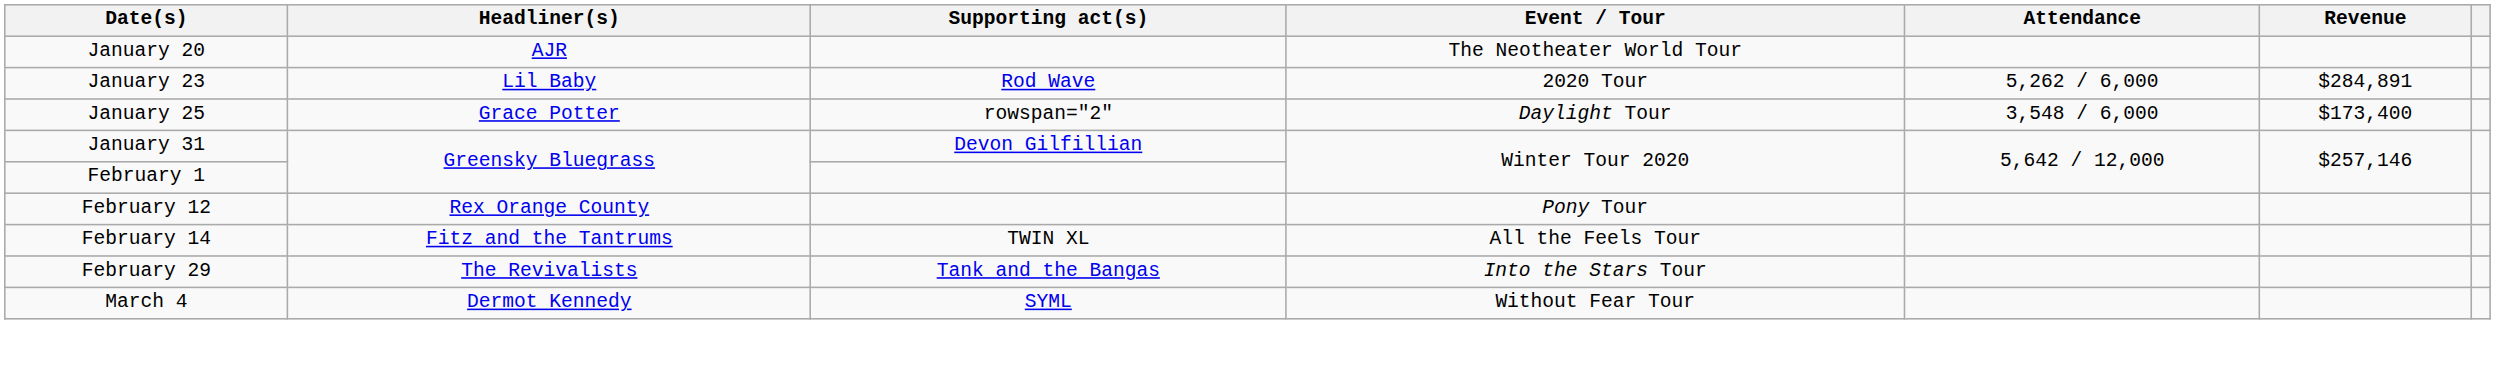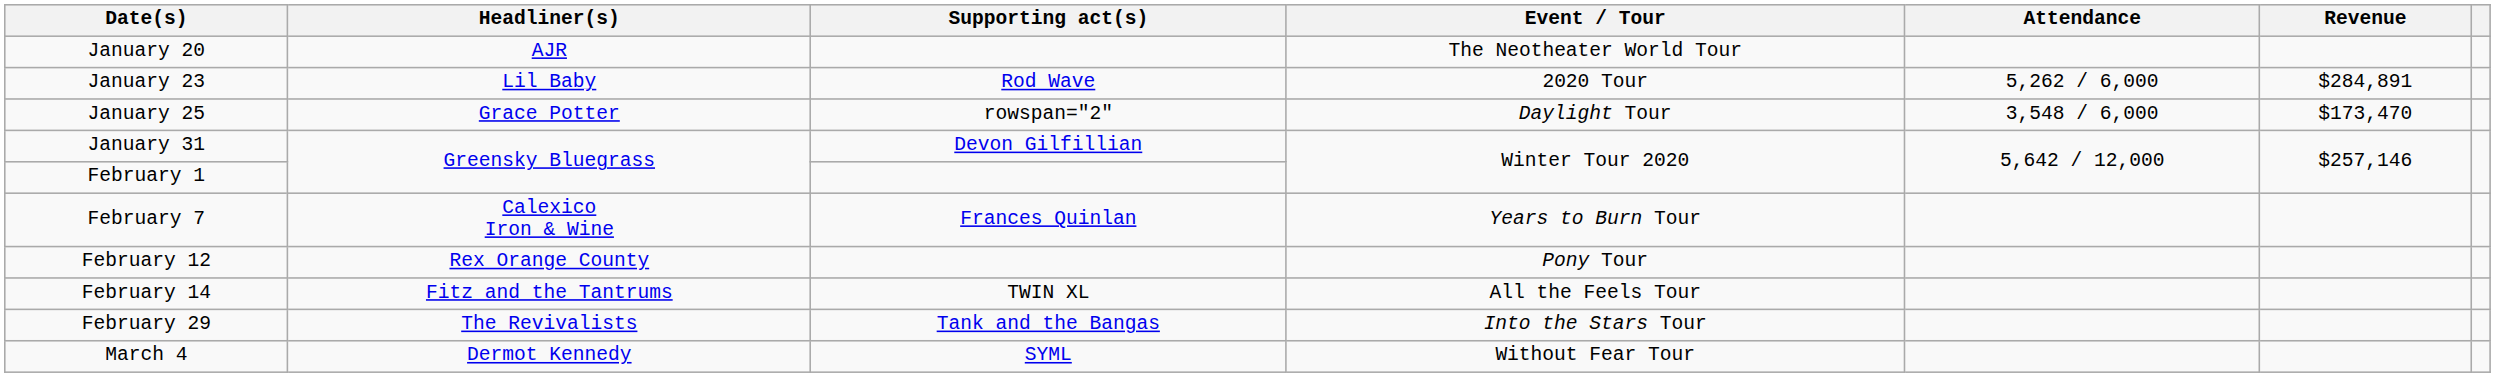(2365, 115) $173,400 -> (2365, 115) $173,470
+ row: (146, 220)
